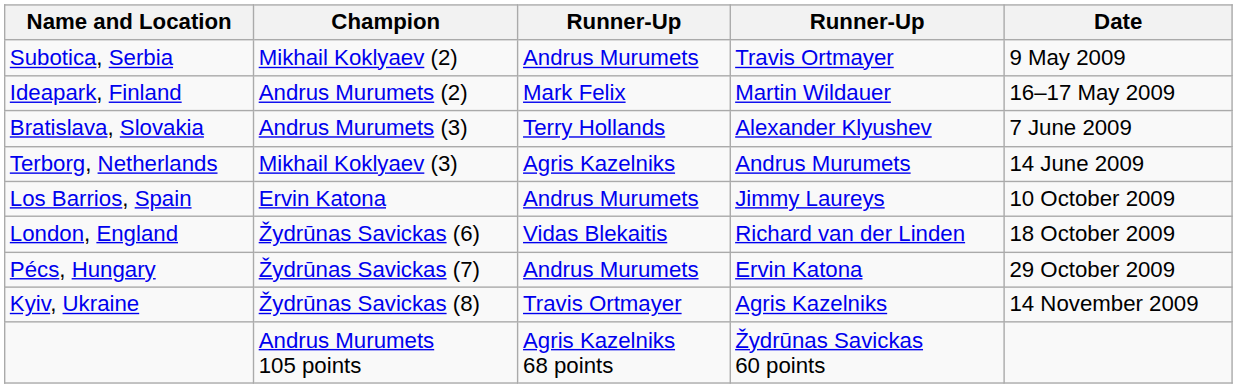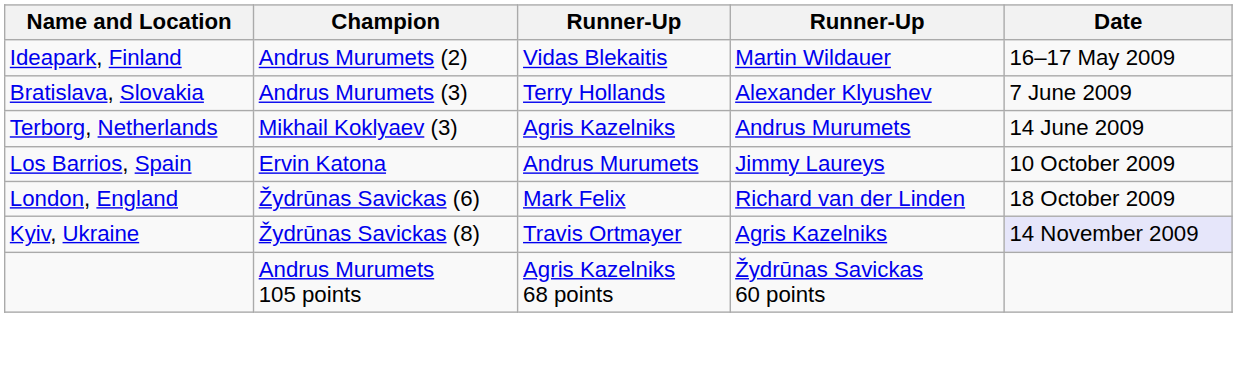- row: (91, 57)
(574, 92) Mark Felix -> (595, 57) Vidas Blekaitis
(595, 234) Vidas Blekaitis -> (574, 198) Mark Felix
- row: (83, 269)
(1104, 304) no background -> (1104, 234) lavender background
